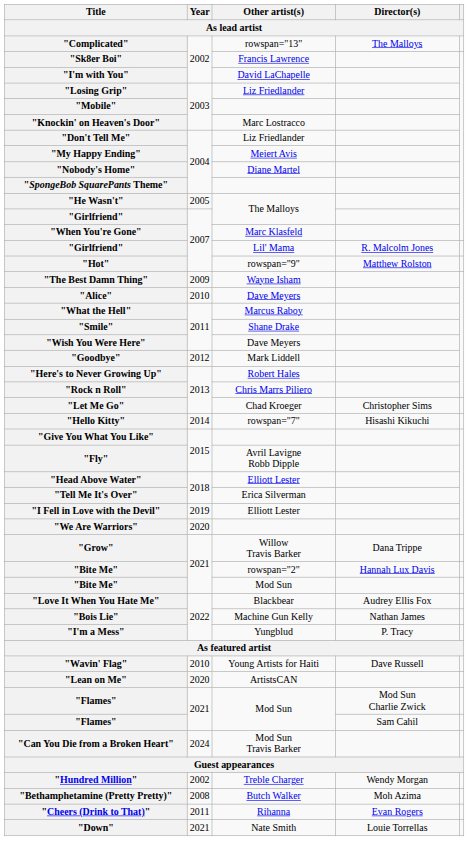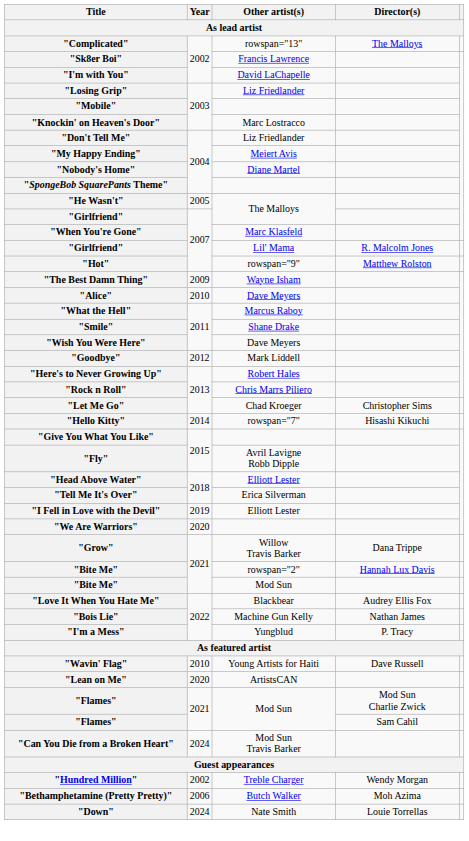(200, 796) 2008 -> (200, 796) 2006
- row: (96, 812)
(200, 827) 2021 -> (200, 812) 2024
